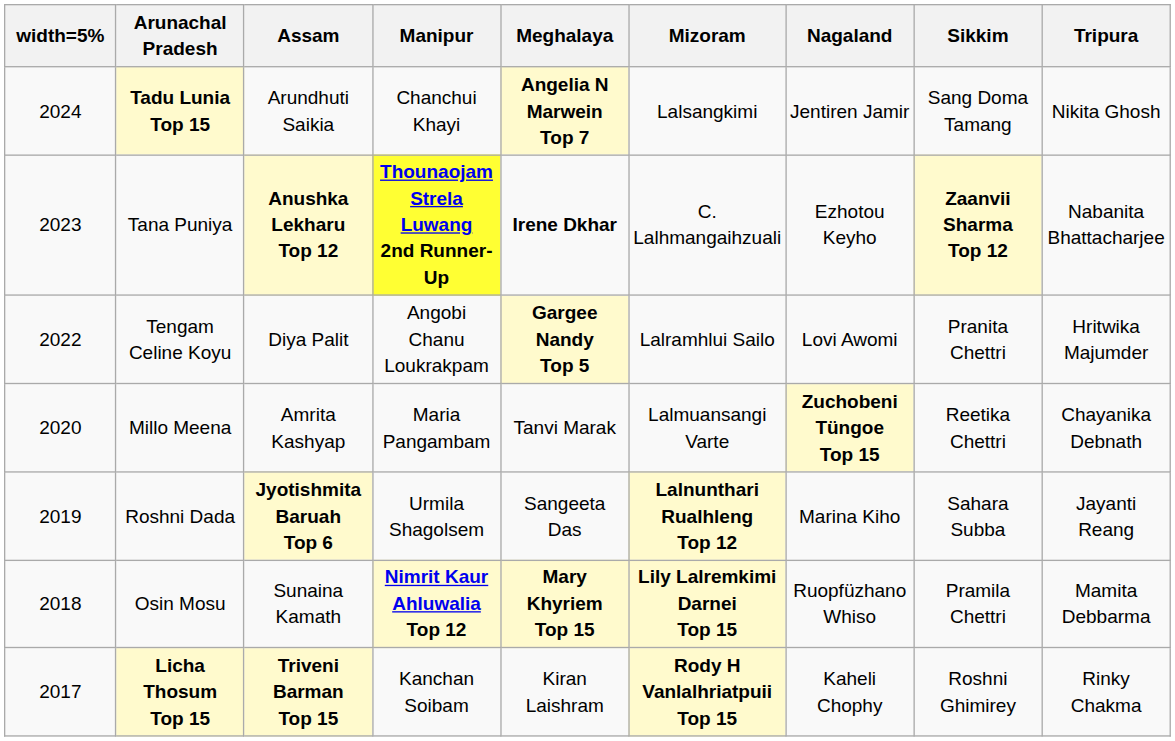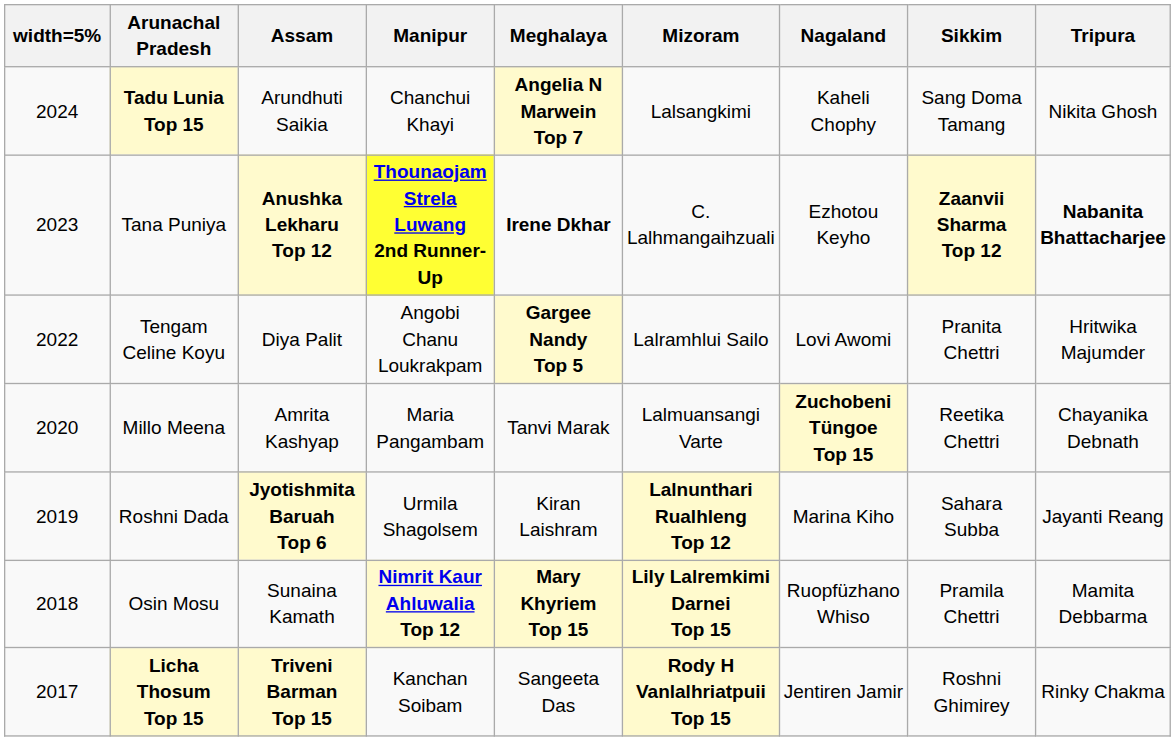(850, 111) Jentiren Jamir -> (843, 111) Kaheli Chophy
(1106, 225) normal -> (1103, 225) bold
(565, 516) Sangeeta Das -> (558, 516) Kiran Laishram
(565, 692) Kiran Laishram -> (558, 692) Sangeeta Das
(850, 692) Kaheli Chophy -> (843, 692) Jentiren Jamir
